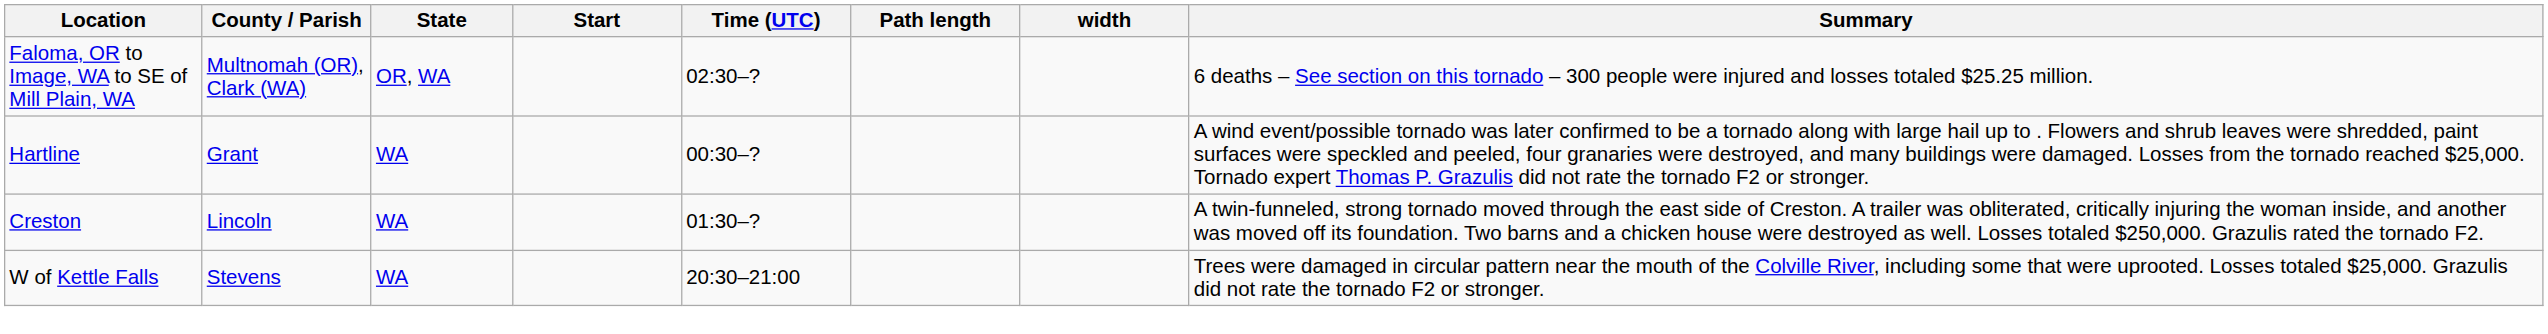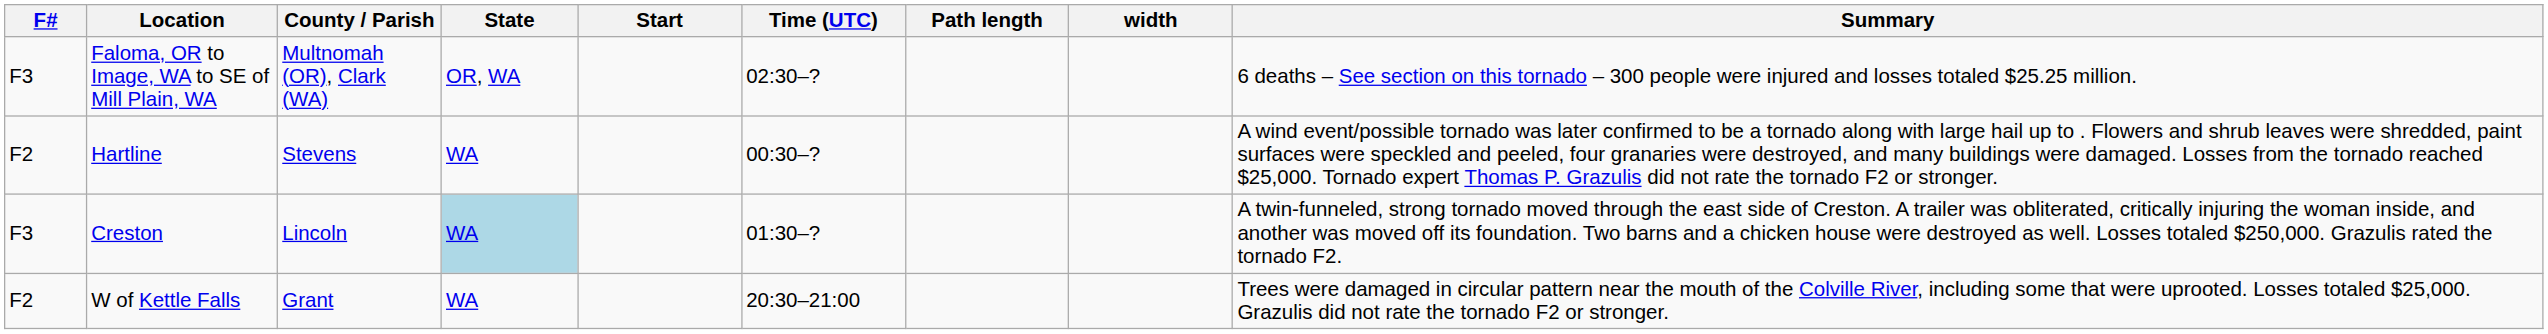+ column: (46, 20)
(232, 154) Grant -> (319, 154) Stevens
(392, 221) no background -> (462, 233) lightblue background
(244, 277) Stevens -> (308, 300) Grant
